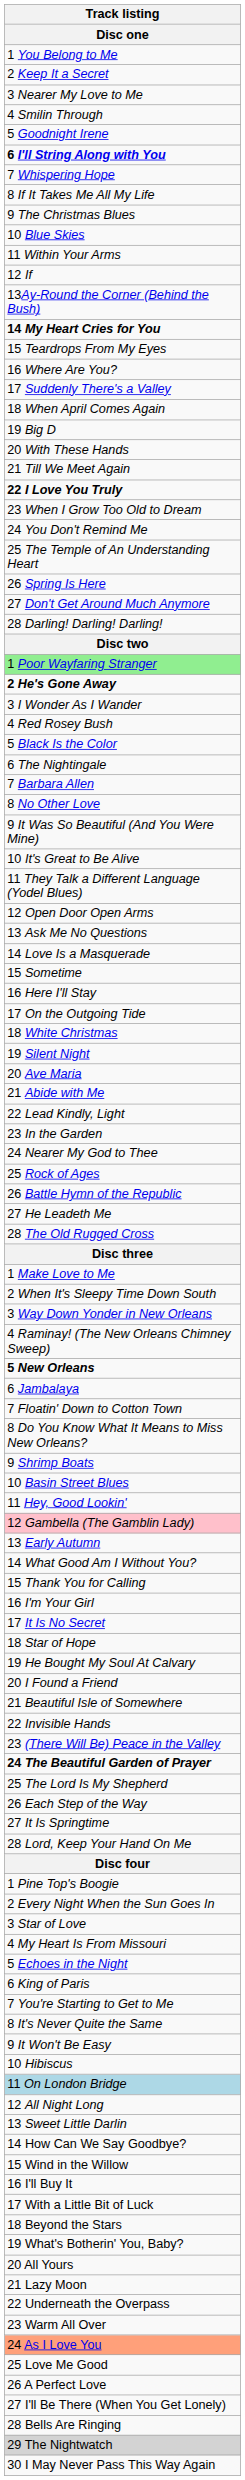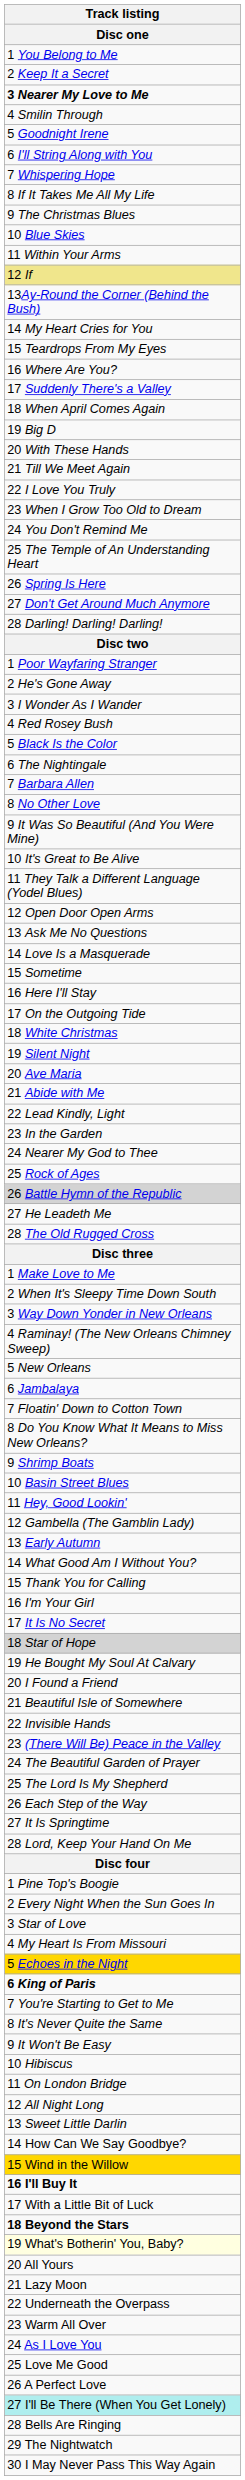(75, 94) normal -> (78, 94) bold
(87, 154) bold -> (80, 154) normal
(20, 275) no background -> (20, 275) khaki background
(84, 329) bold -> (80, 329) normal
(65, 489) bold -> (61, 489) normal
(82, 664) lightgreen background -> (82, 664) no background
(62, 684) bold -> (59, 684) normal
(94, 1193) no background -> (94, 1193) lightgrey background
(51, 1368) bold -> (49, 1368) normal
(101, 1523) pink background -> (101, 1523) no background
(52, 1643) no background -> (52, 1643) lightgrey background
(109, 1763) bold -> (104, 1763) normal
(67, 1964) no background -> (67, 1964) gold background
(48, 1984) normal -> (52, 1984) bold
(67, 2084) lightblue background -> (67, 2084) no background
(68, 2164) no background -> (68, 2164) gold background
(40, 2184) normal -> (42, 2184) bold
(65, 2224) normal -> (68, 2224) bold
(95, 2244) no background -> (95, 2244) lightyellow background
(54, 2345) lightsalmon background -> (54, 2345) no background
(117, 2405) no background -> (117, 2405) paleturquoise background
(60, 2445) lightgrey background -> (60, 2445) no background
